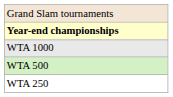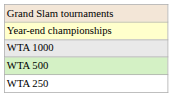(63, 31) bold -> (59, 31) normal
